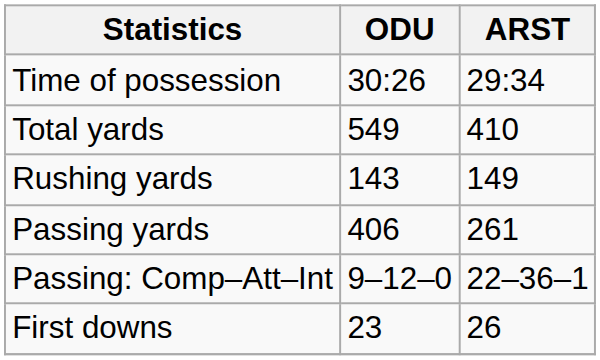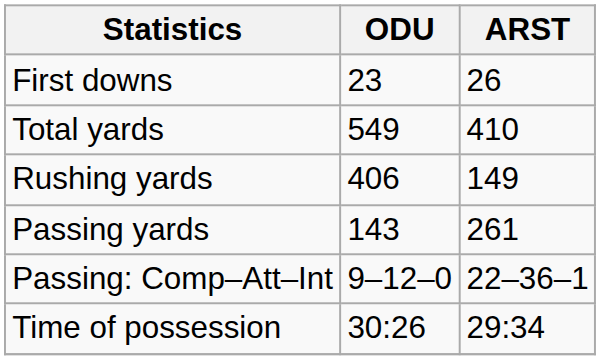rows swapped: (92, 328) <-> (147, 79)
(374, 178) 143 -> (374, 178) 406
(374, 228) 406 -> (374, 228) 143
